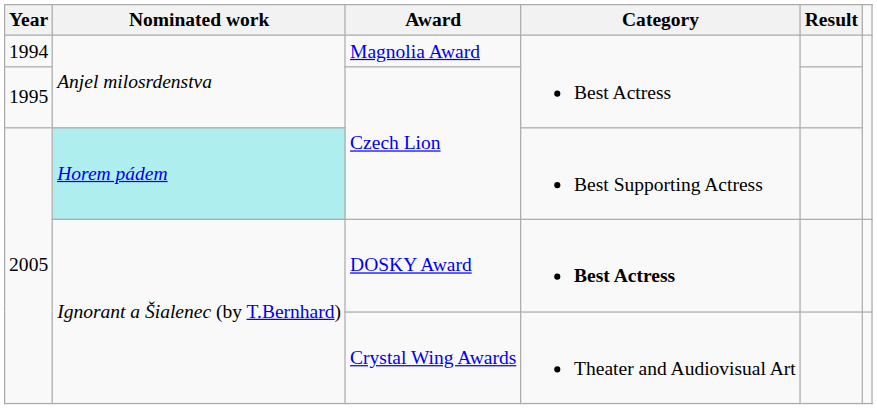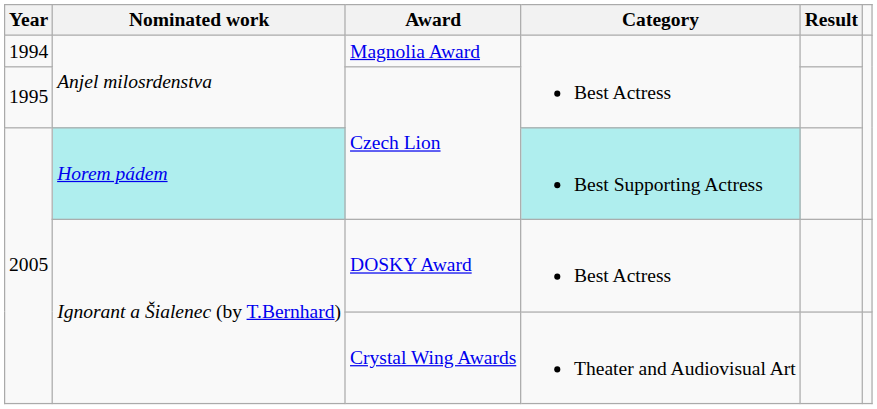(661, 184) no background -> (661, 184) paleturquoise background
(661, 276) bold -> (661, 276) normal
